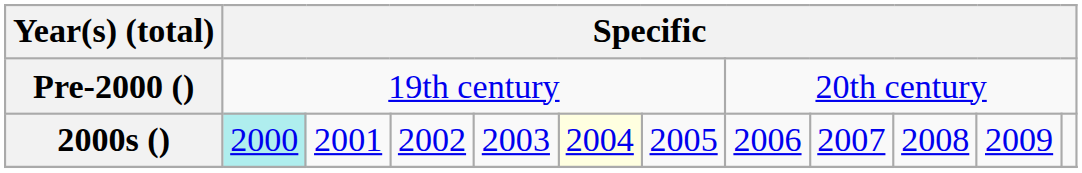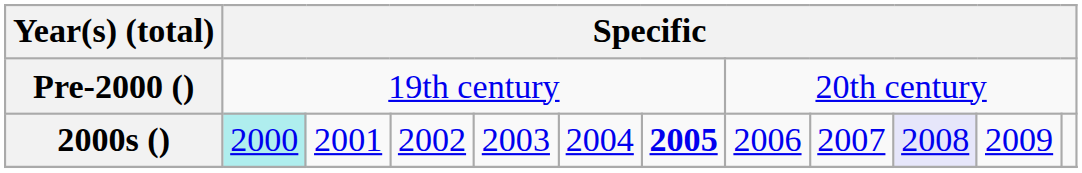(600, 139) lightyellow background -> (600, 139) no background
(684, 139) normal -> (684, 139) bold
(935, 139) no background -> (935, 139) lavender background
